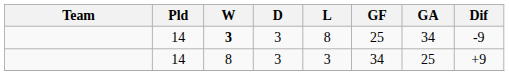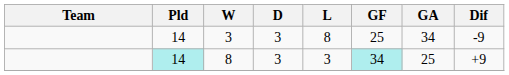(228, 37) bold -> (228, 37) normal
(178, 59) no background -> (178, 59) paleturquoise background
(377, 59) no background -> (377, 59) paleturquoise background
